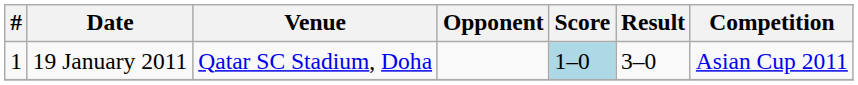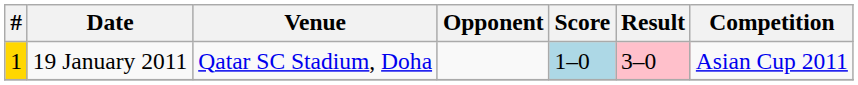(16, 60) no background -> (16, 60) gold background
(639, 60) no background -> (639, 60) pink background
